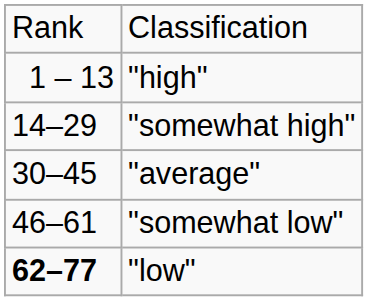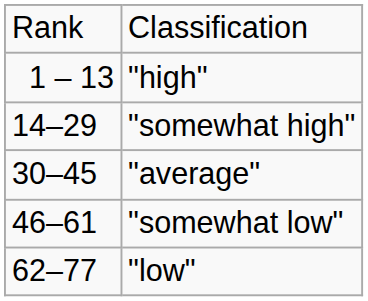(54, 271) bold -> (54, 271) normal
